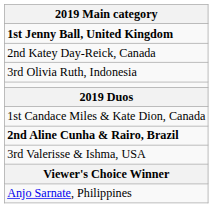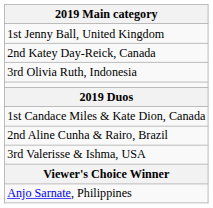(90, 33) bold -> (86, 33) normal
(93, 135) bold -> (88, 135) normal
